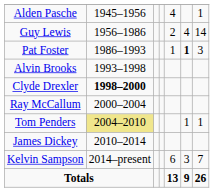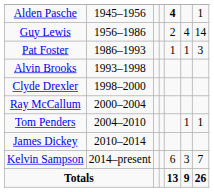(173, 13) normal -> (173, 13) bold
(187, 50) bold -> (187, 50) normal
(120, 86) bold -> (120, 86) normal
(120, 123) khaki background -> (120, 123) no background
